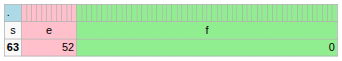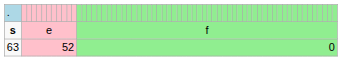(13, 30) normal -> (13, 30) bold
(13, 47) bold -> (13, 47) normal
